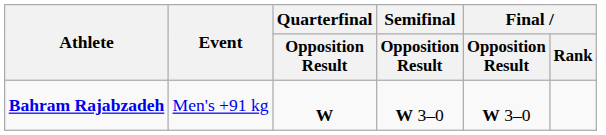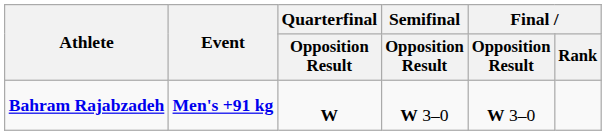(221, 105) normal -> (223, 105) bold
